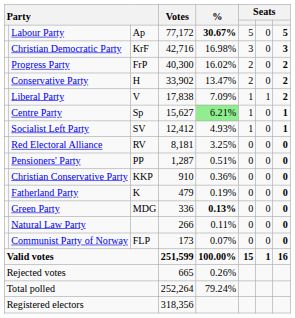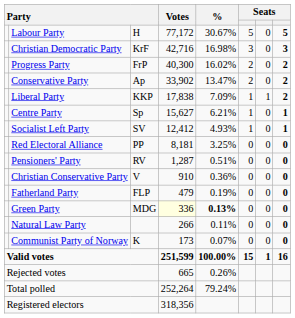(139, 33) Ap -> (136, 33) H
(220, 33) bold -> (221, 33) normal
(136, 81) H -> (139, 81) Ap
(136, 97) V -> (143, 97) KKP
(223, 113) lightgreen background -> (223, 113) no background
(139, 145) RV -> (138, 145) PP
(138, 161) PP -> (139, 161) RV
(143, 177) KKP -> (136, 177) V
(136, 192) K -> (141, 192) FLP
(186, 208) no background -> (186, 208) lightyellow background
(141, 240) FLP -> (136, 240) K
